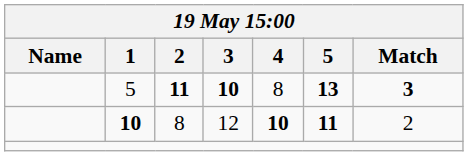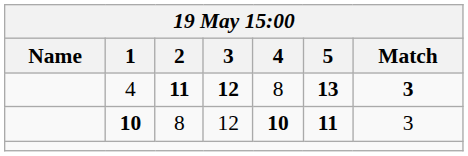(130, 89) 5 -> (130, 89) 4
(228, 89) 10 -> (228, 89) 12
(408, 123) 2 -> (408, 123) 3
